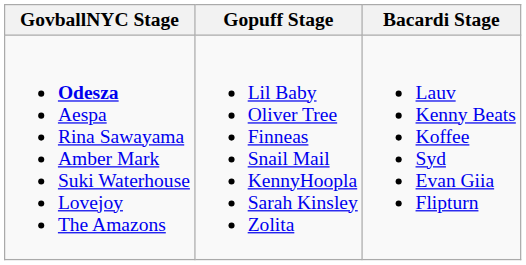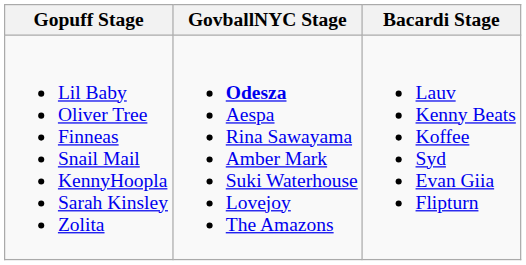columns swapped: (99, 19) <-> (278, 19)
